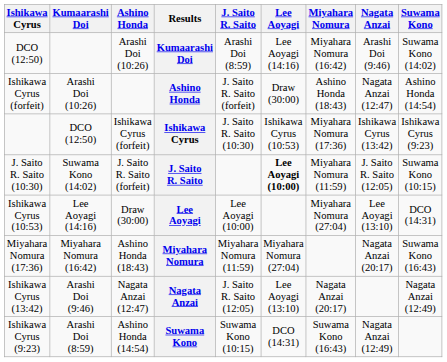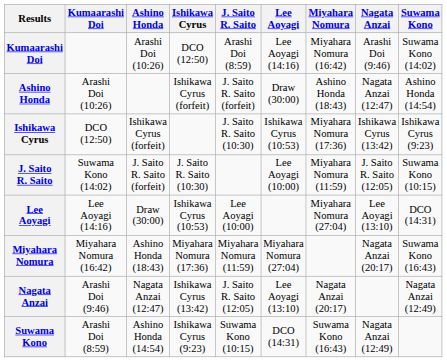columns swapped: (185, 18) <-> (27, 18)
(283, 174) bold -> (283, 174) normal
